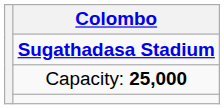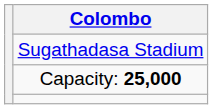(116, 49) bold -> (111, 49) normal
